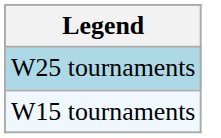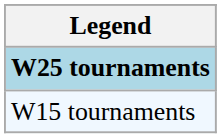(103, 68) normal -> (110, 68) bold
